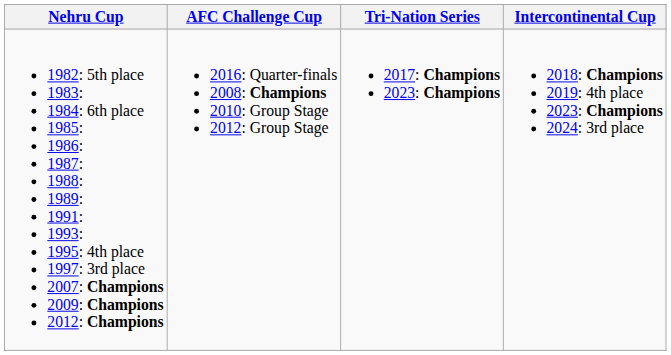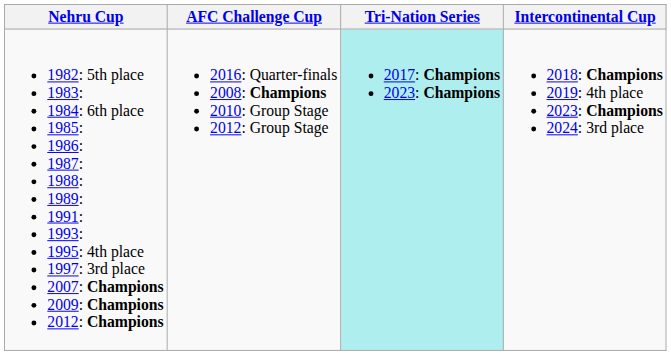(422, 84) no background -> (422, 84) paleturquoise background
